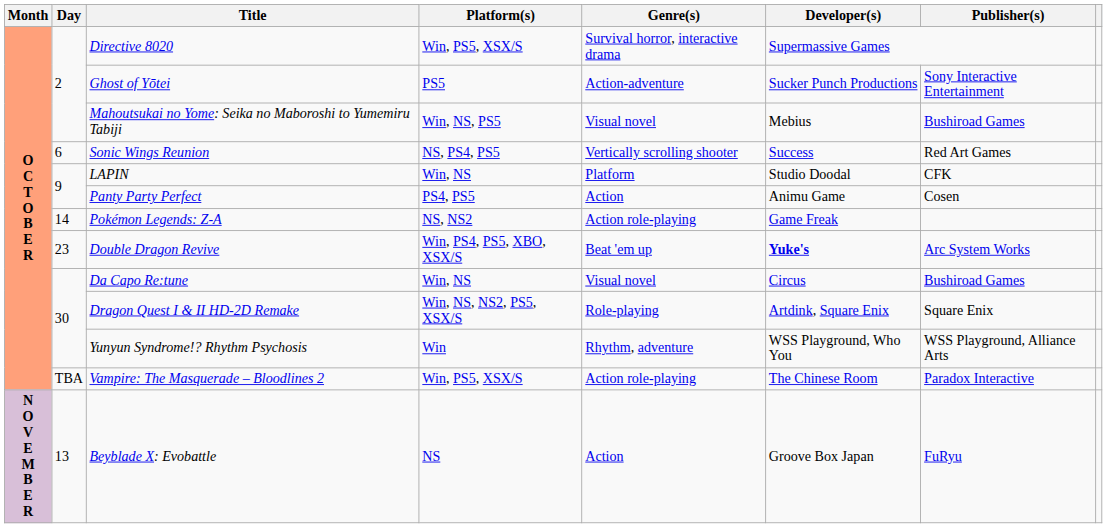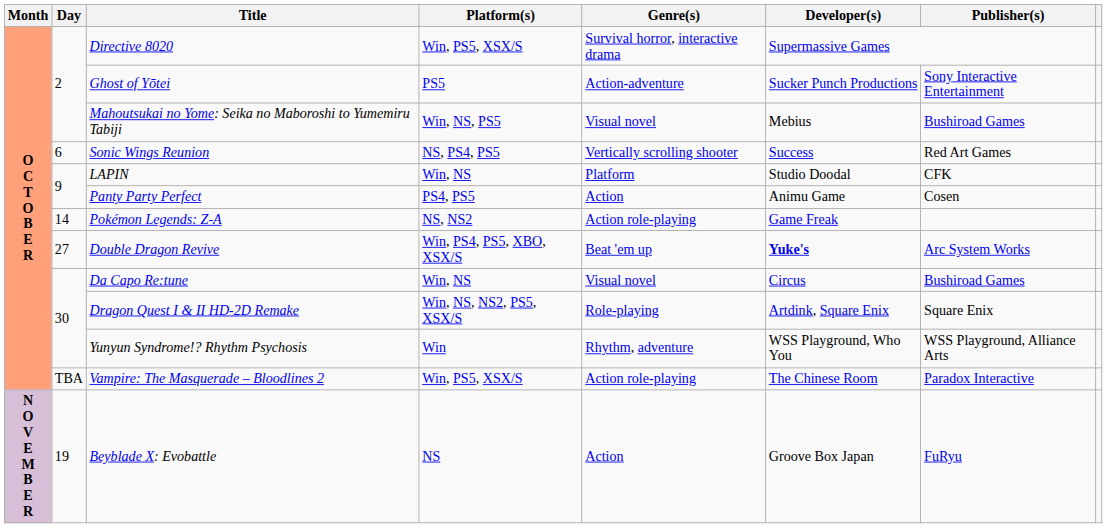(62, 249) 23 -> (62, 249) 27
(62, 456) 13 -> (62, 456) 19
